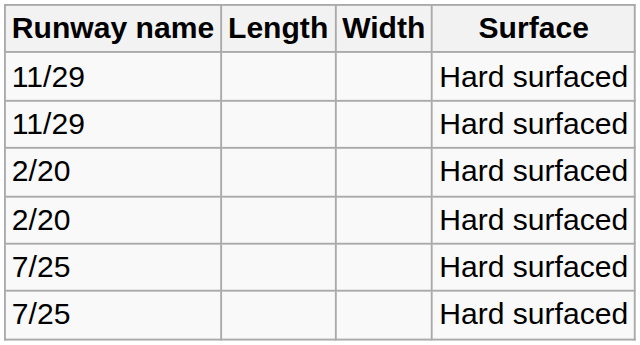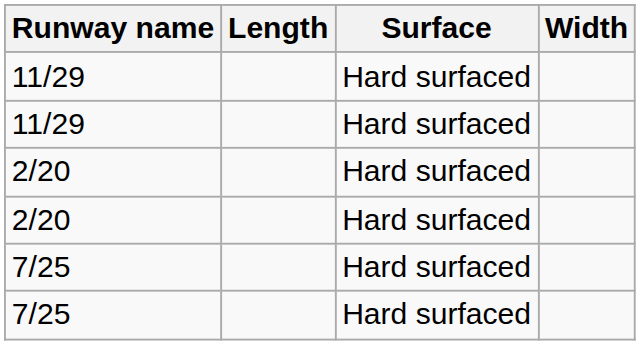columns swapped: (384, 28) <-> (534, 28)
